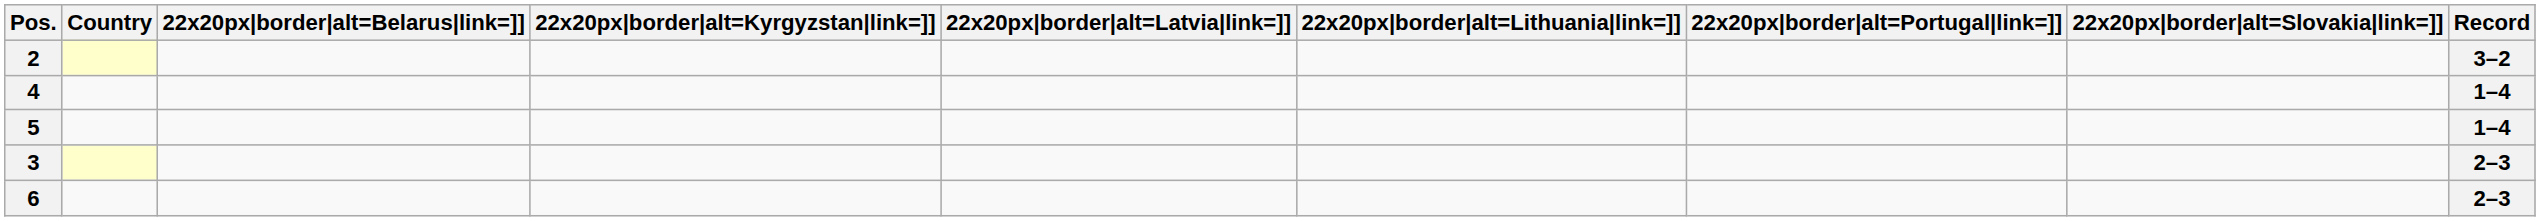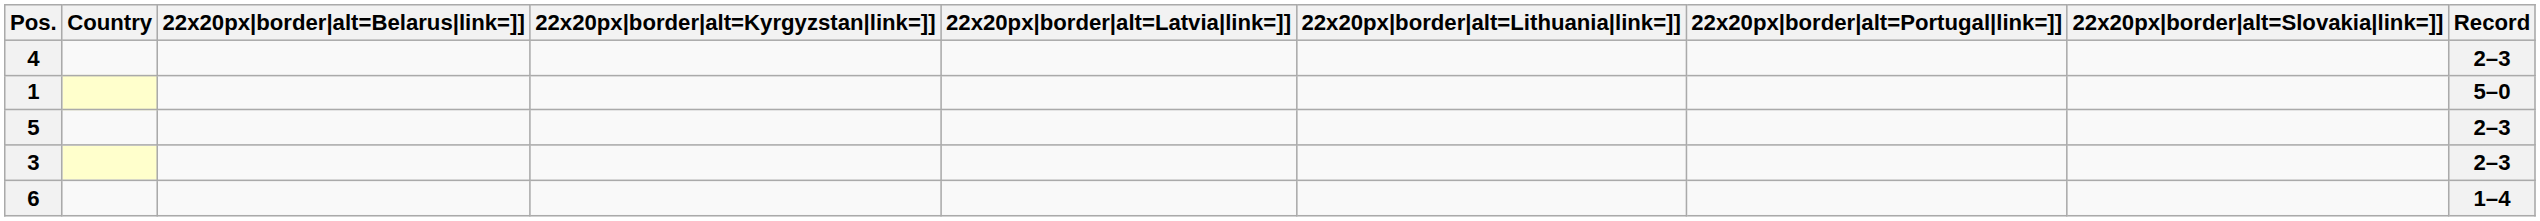- row: (33, 58)
(2492, 93) 1–4 -> (2492, 58) 2–3
+ row: (33, 93)
(2492, 128) 1–4 -> (2492, 128) 2–3
(2492, 198) 2–3 -> (2492, 198) 1–4
